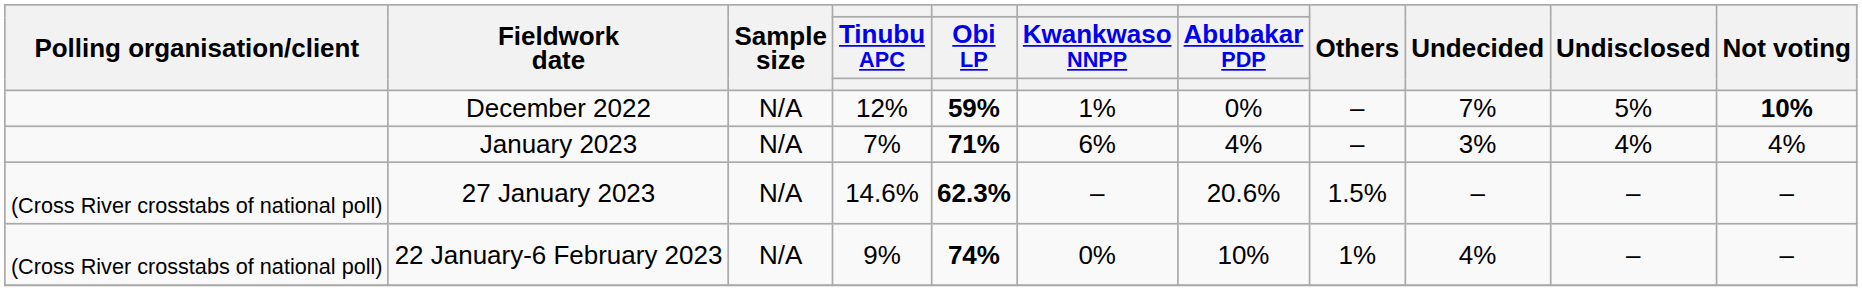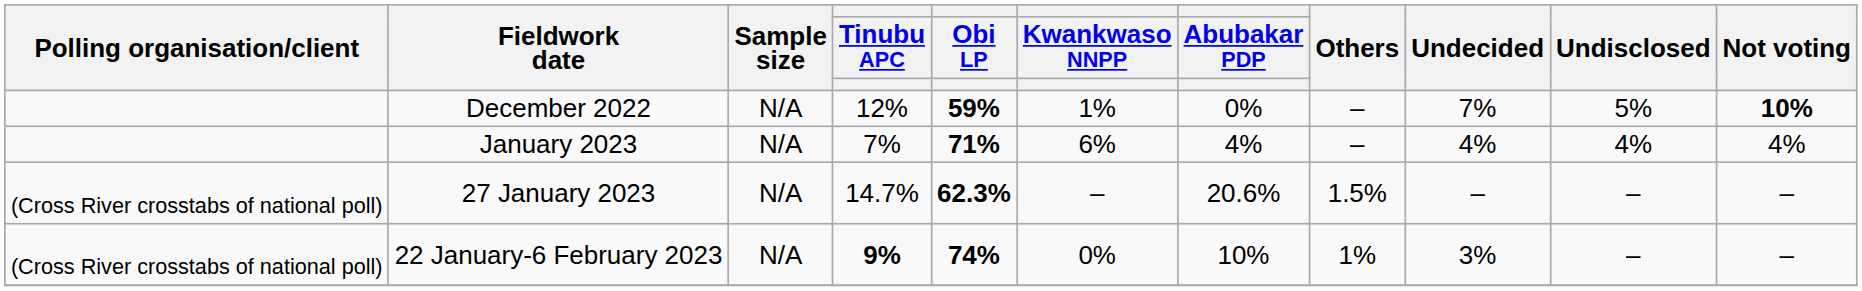(1478, 144) 3% -> (1478, 144) 4%
(882, 193) 14.6% -> (882, 193) 14.7%
(882, 255) normal -> (882, 255) bold
(1478, 255) 4% -> (1478, 255) 3%
